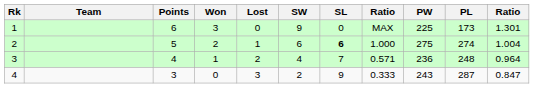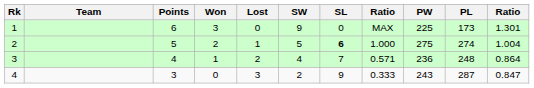(299, 43) 6 -> (299, 43) 5
(508, 59) 0.964 -> (508, 59) 0.864
